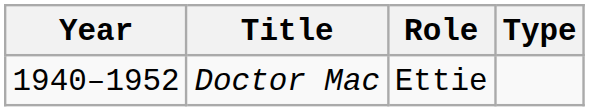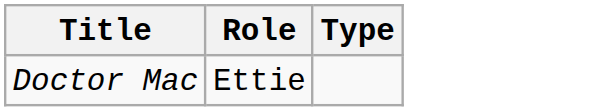- column: (96, 30)
